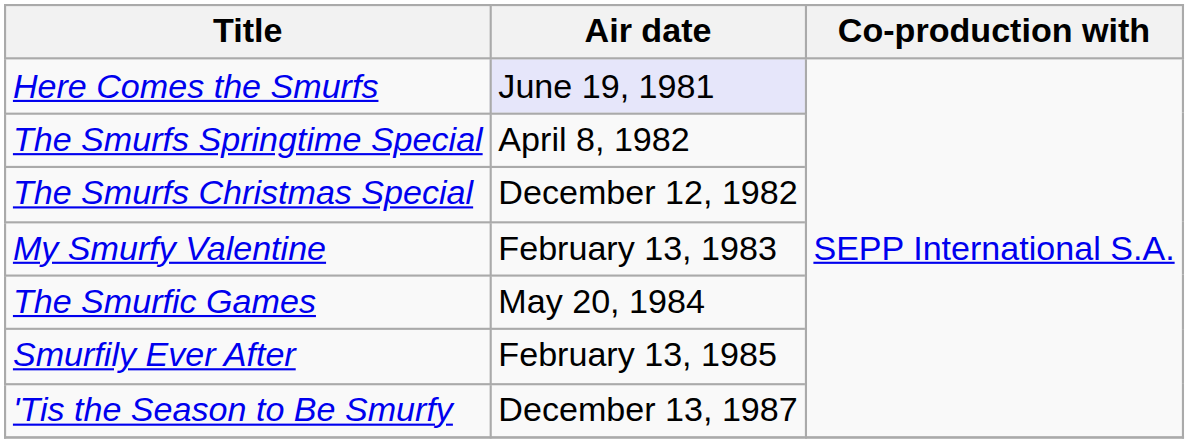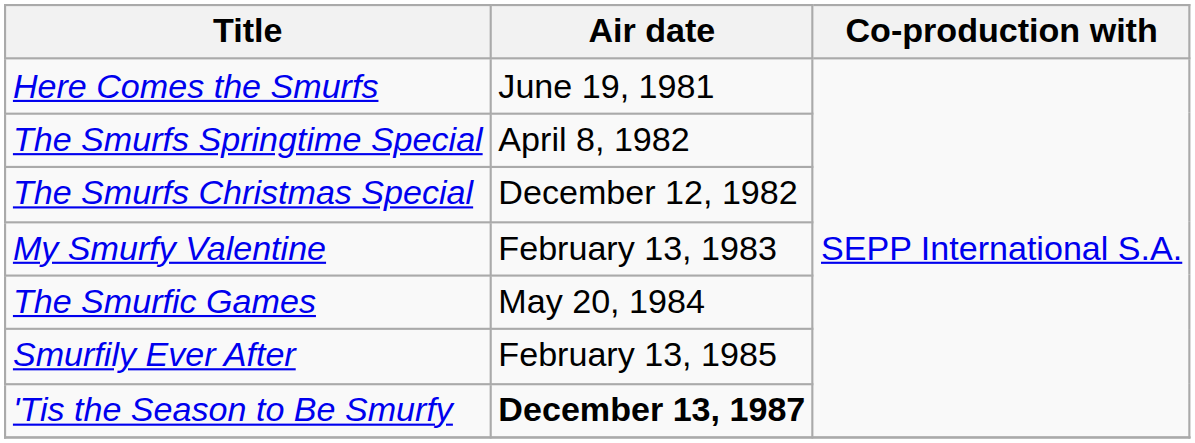(606, 85) lavender background -> (606, 85) no background
(648, 409) normal -> (652, 409) bold
